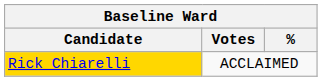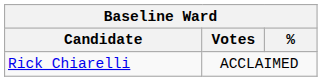(69, 64) gold background -> (69, 64) no background
